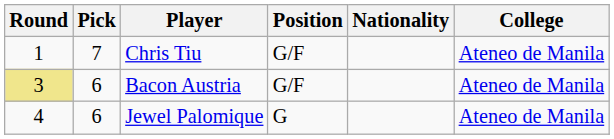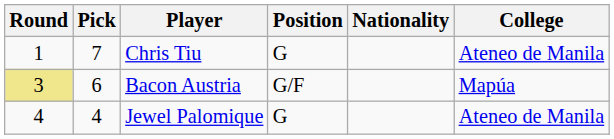(289, 52) G/F -> (280, 52) G
(531, 85) Ateneo de Manila -> (487, 85) Mapúa
(97, 117) 6 -> (97, 117) 4
